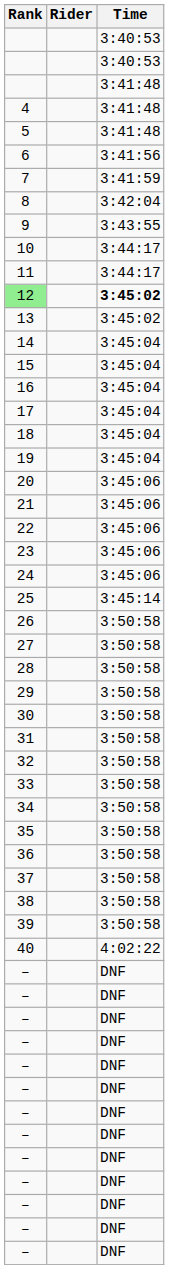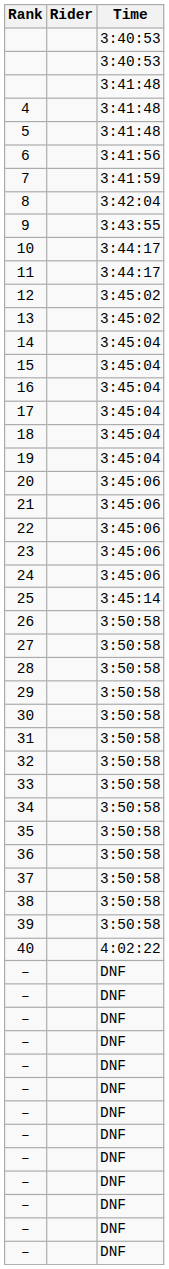(25, 297) lightgreen background -> (25, 297) no background
(130, 297) bold -> (130, 297) normal
